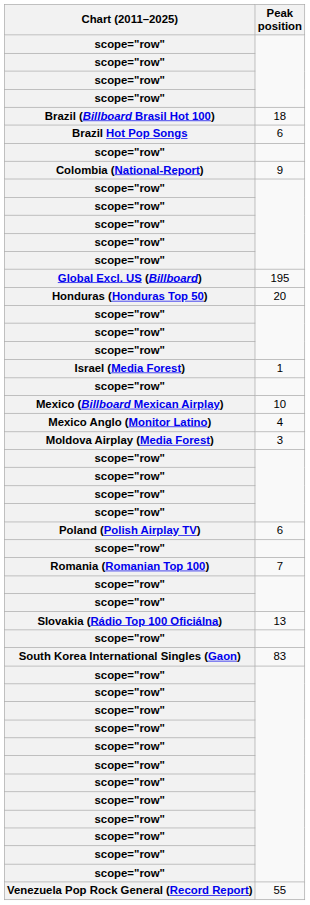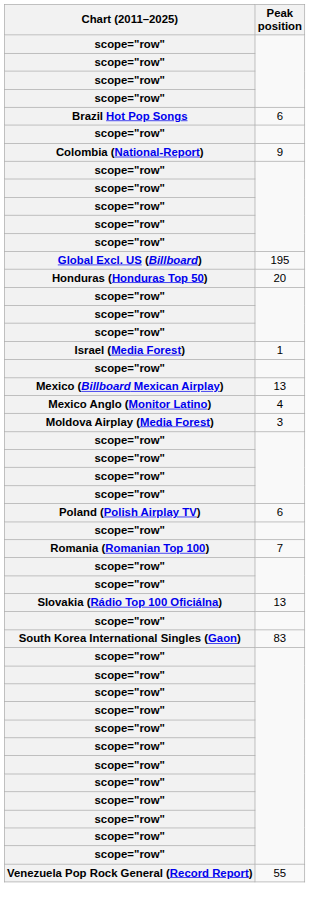- row: (130, 116)
(280, 404) 10 -> (280, 386) 13
